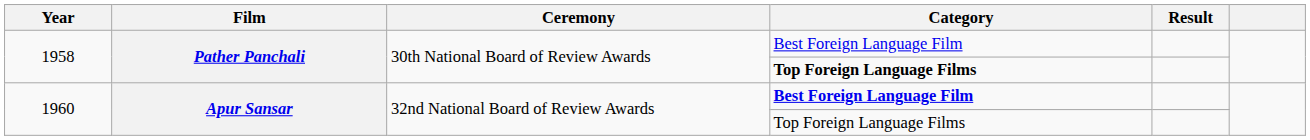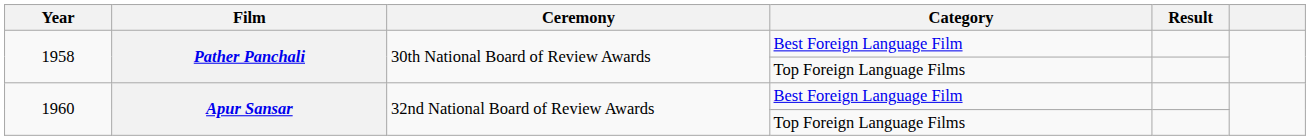(875, 69) bold -> (869, 69) normal
(873, 95) bold -> (868, 95) normal
